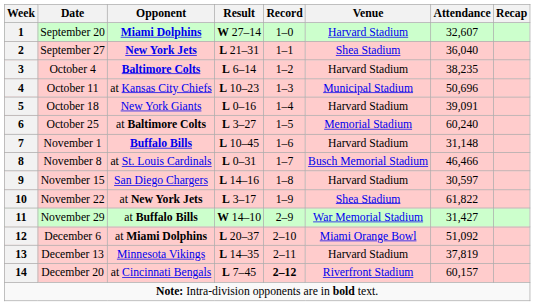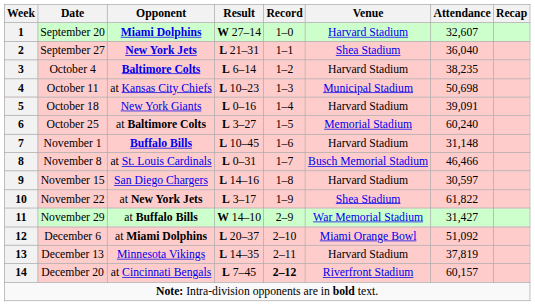(462, 87) 50,696 -> (462, 87) 50,698
